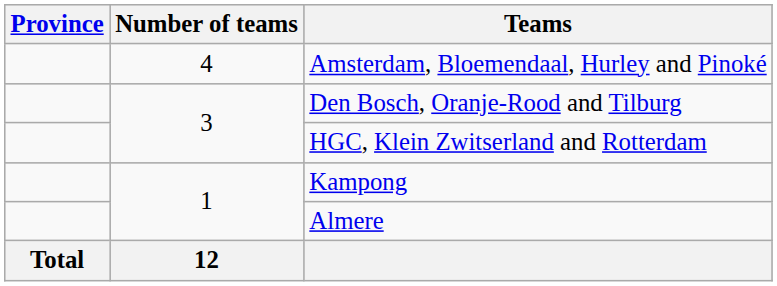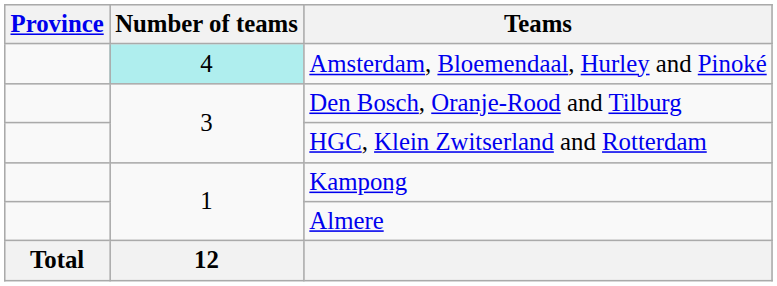(207, 63) no background -> (207, 63) paleturquoise background
